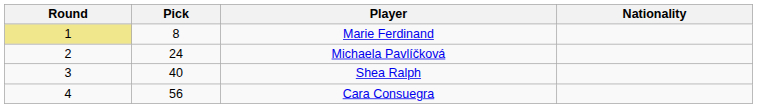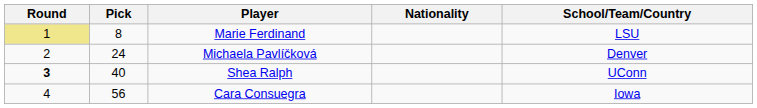+ column: (627, 14)
(68, 73) normal -> (47, 73) bold
